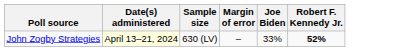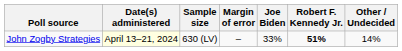+ column: (371, 18)
(316, 39) 52% -> (316, 39) 51%
